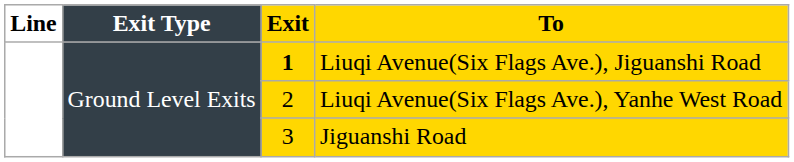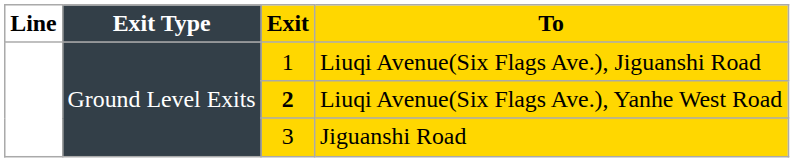(288, 61) bold -> (288, 61) normal
(288, 99) normal -> (288, 99) bold
